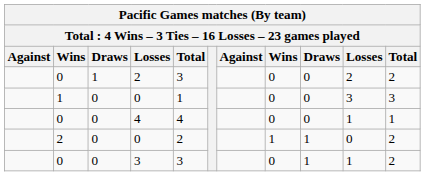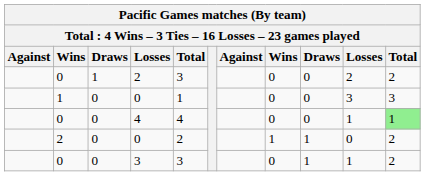(392, 118) no background -> (392, 118) lightgreen background
